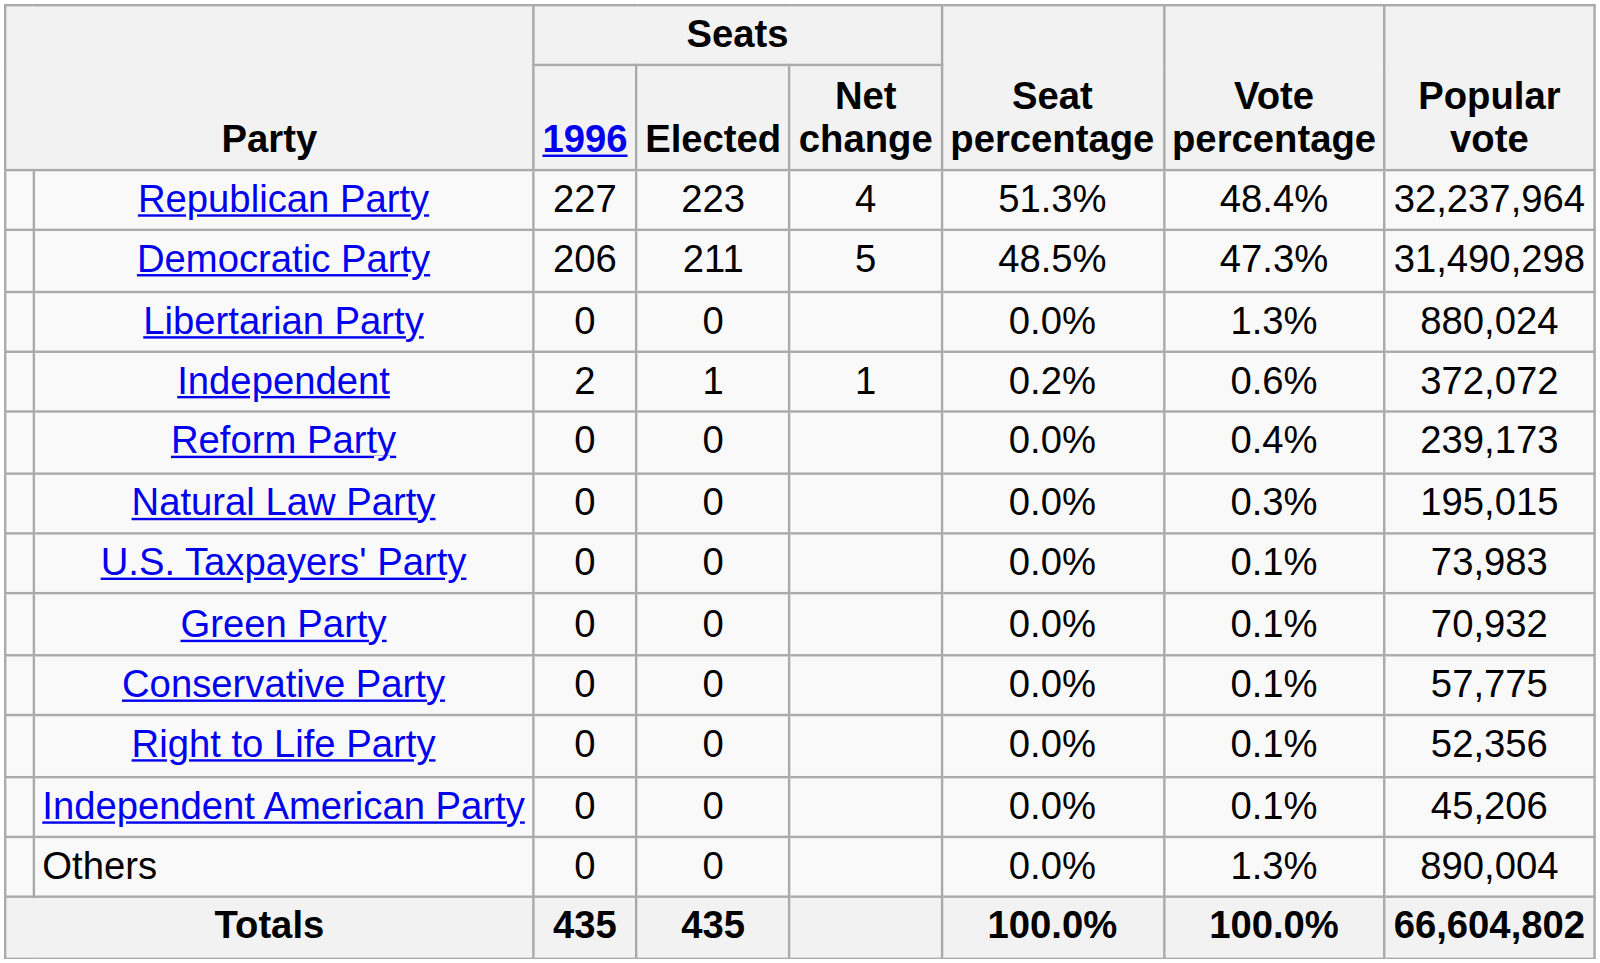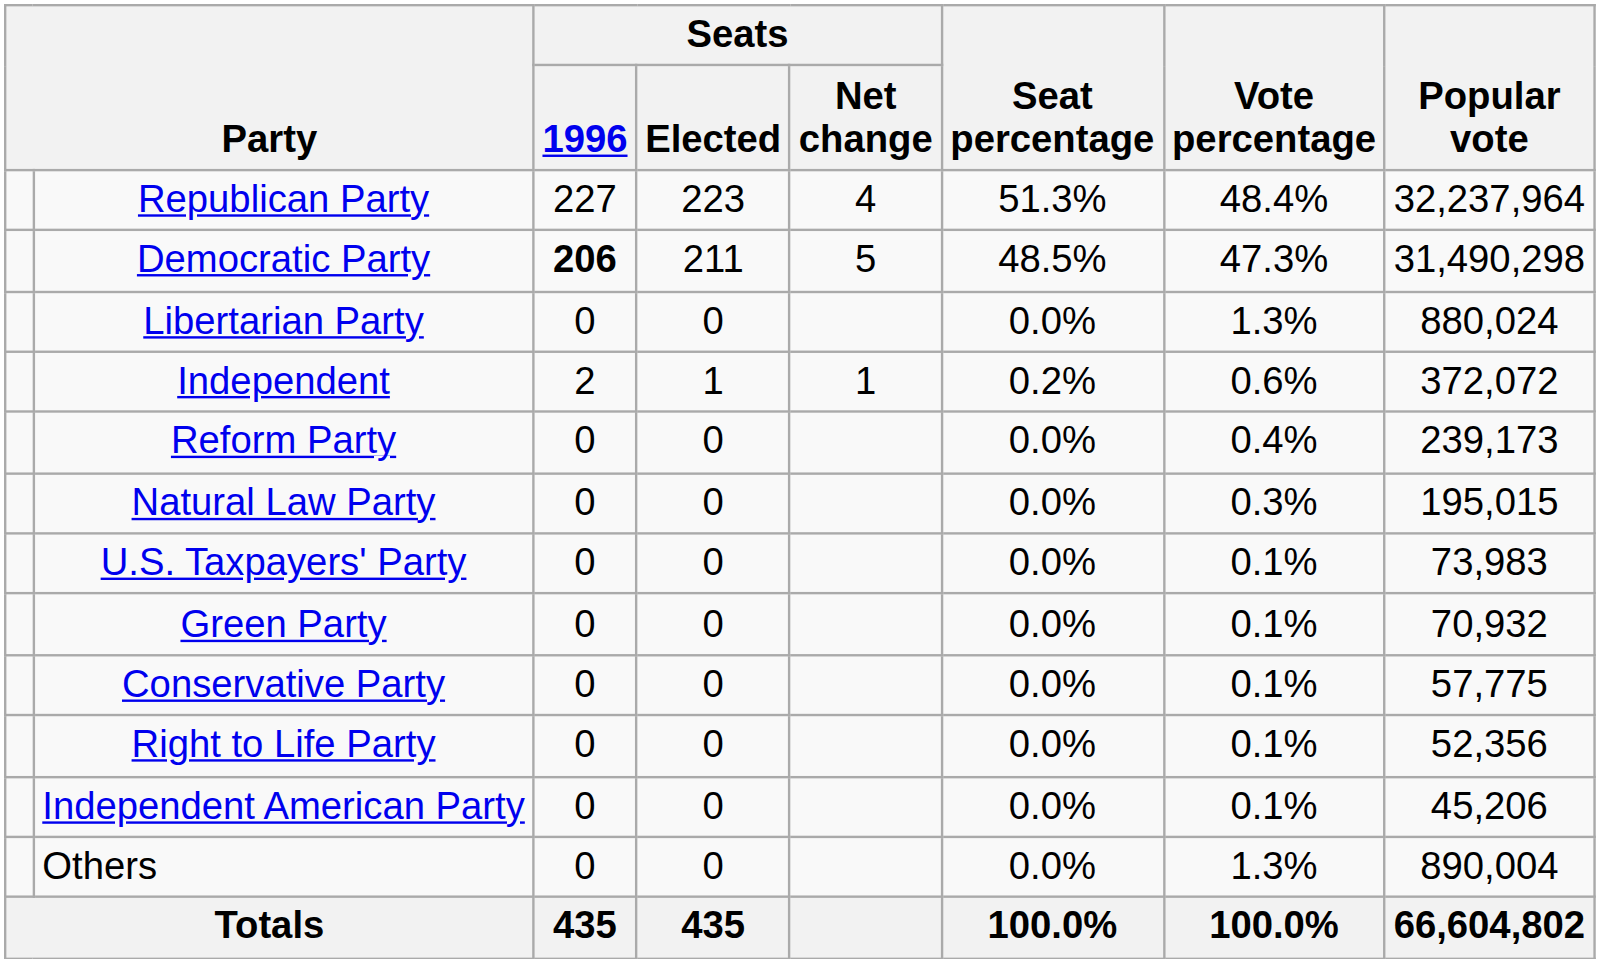(585, 259) normal -> (585, 259) bold
